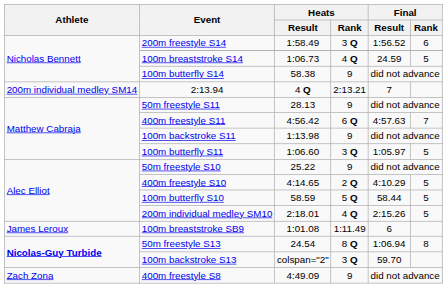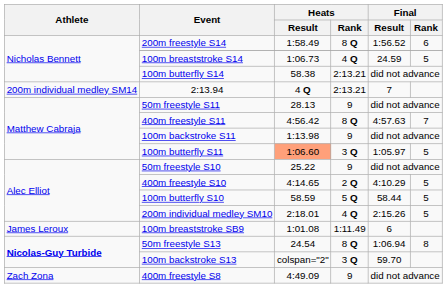(350, 43) 3 Q -> (350, 43) 8 Q
(350, 74) 9 -> (350, 74) 2:13.21
(350, 121) 6 Q -> (350, 121) 8 Q
(303, 152) no background -> (303, 152) lightsalmon background
